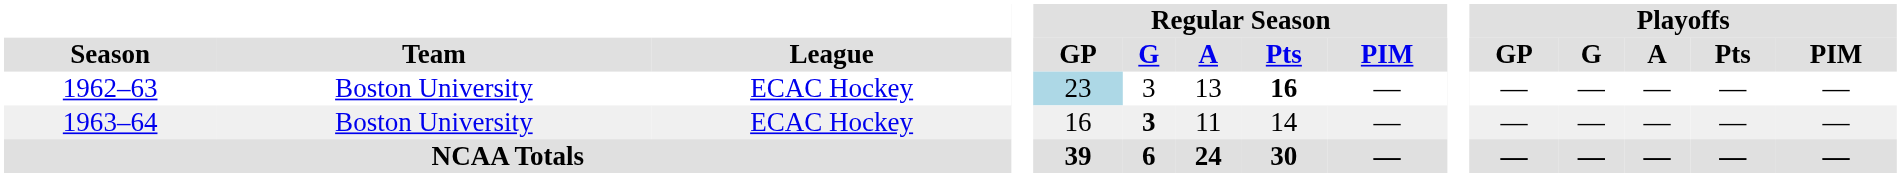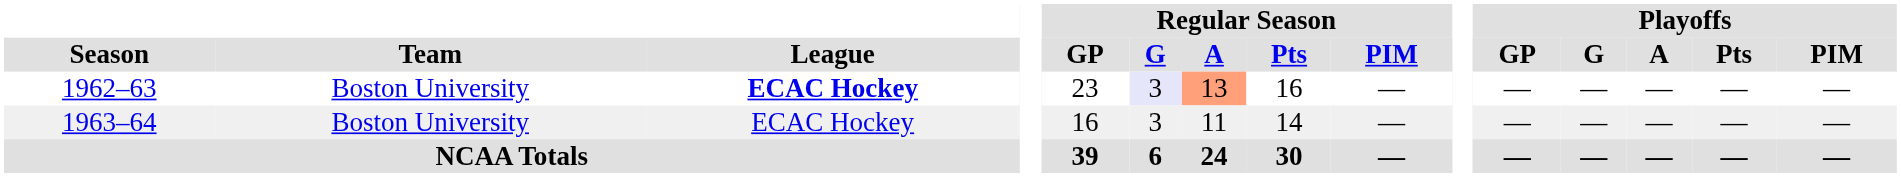(832, 88) normal -> (833, 88) bold
(1078, 88) lightblue background -> (1085, 88) no background
(1149, 88) no background -> (1155, 88) lavender background
(1208, 88) no background -> (1214, 88) lightsalmon background
(1284, 88) bold -> (1289, 88) normal
(1149, 121) bold -> (1155, 121) normal
